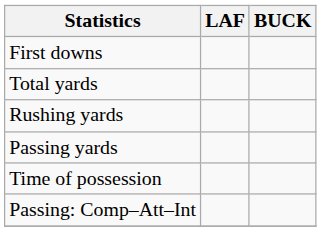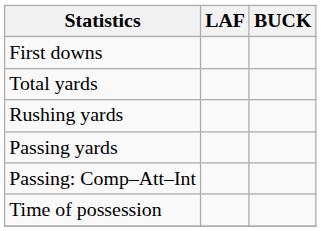rows swapped: (103, 209) <-> (85, 178)
